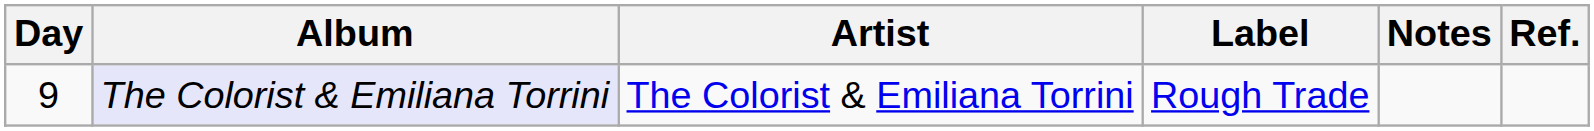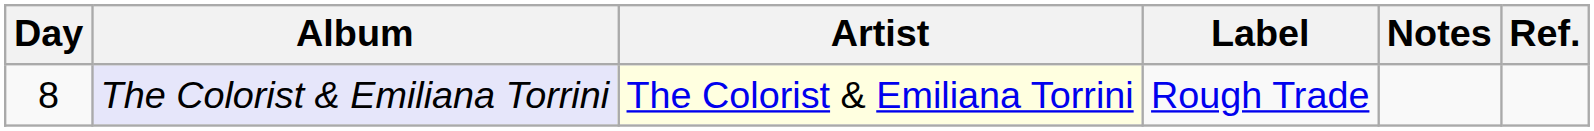(49, 94) 9 -> (49, 94) 8
(880, 94) no background -> (880, 94) lightyellow background
